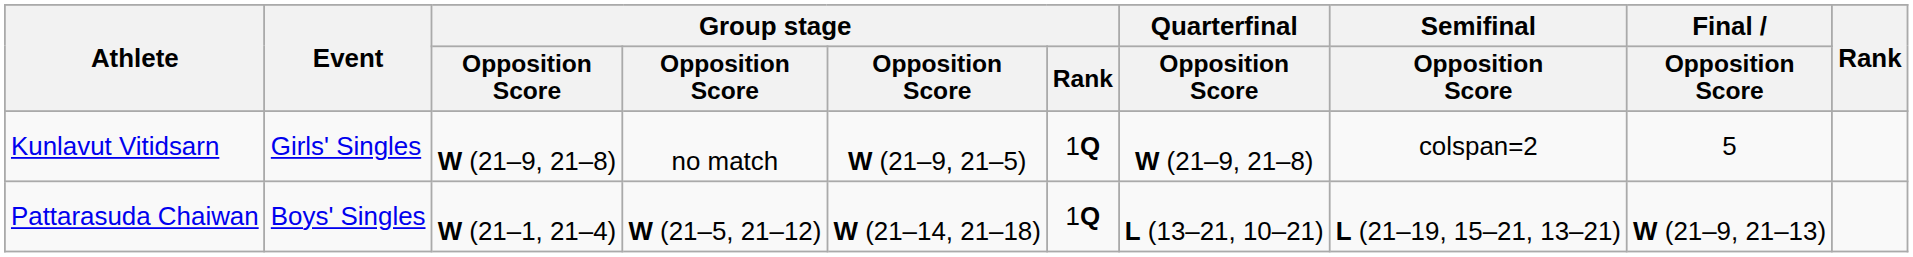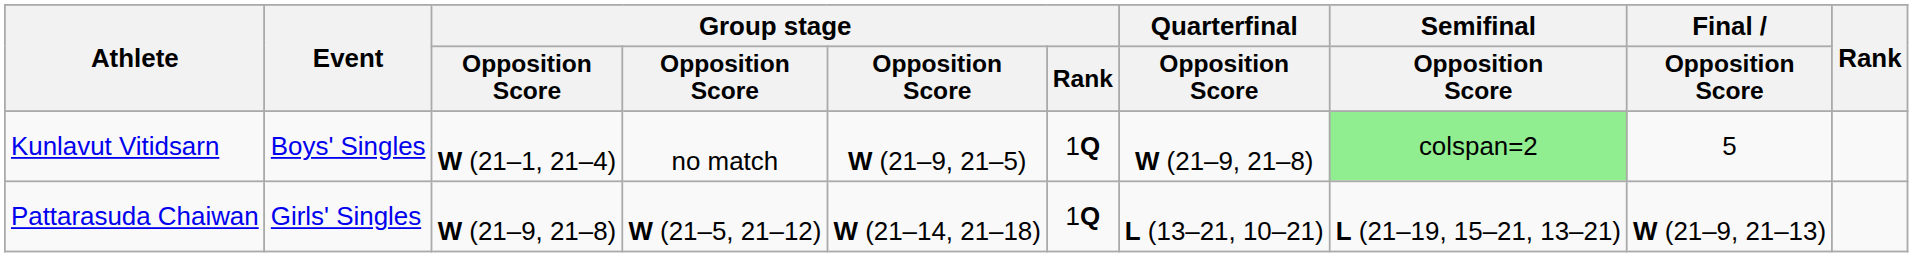(346, 147) Girls' Singles -> (348, 147) Boys' Singles
(527, 161) W (21–9, 21–8) -> (527, 161) W (21–1, 21–4)
(1478, 147) no background -> (1478, 147) lightgreen background
(348, 217) Boys' Singles -> (346, 217) Girls' Singles
(527, 231) W (21–1, 21–4) -> (527, 231) W (21–9, 21–8)
